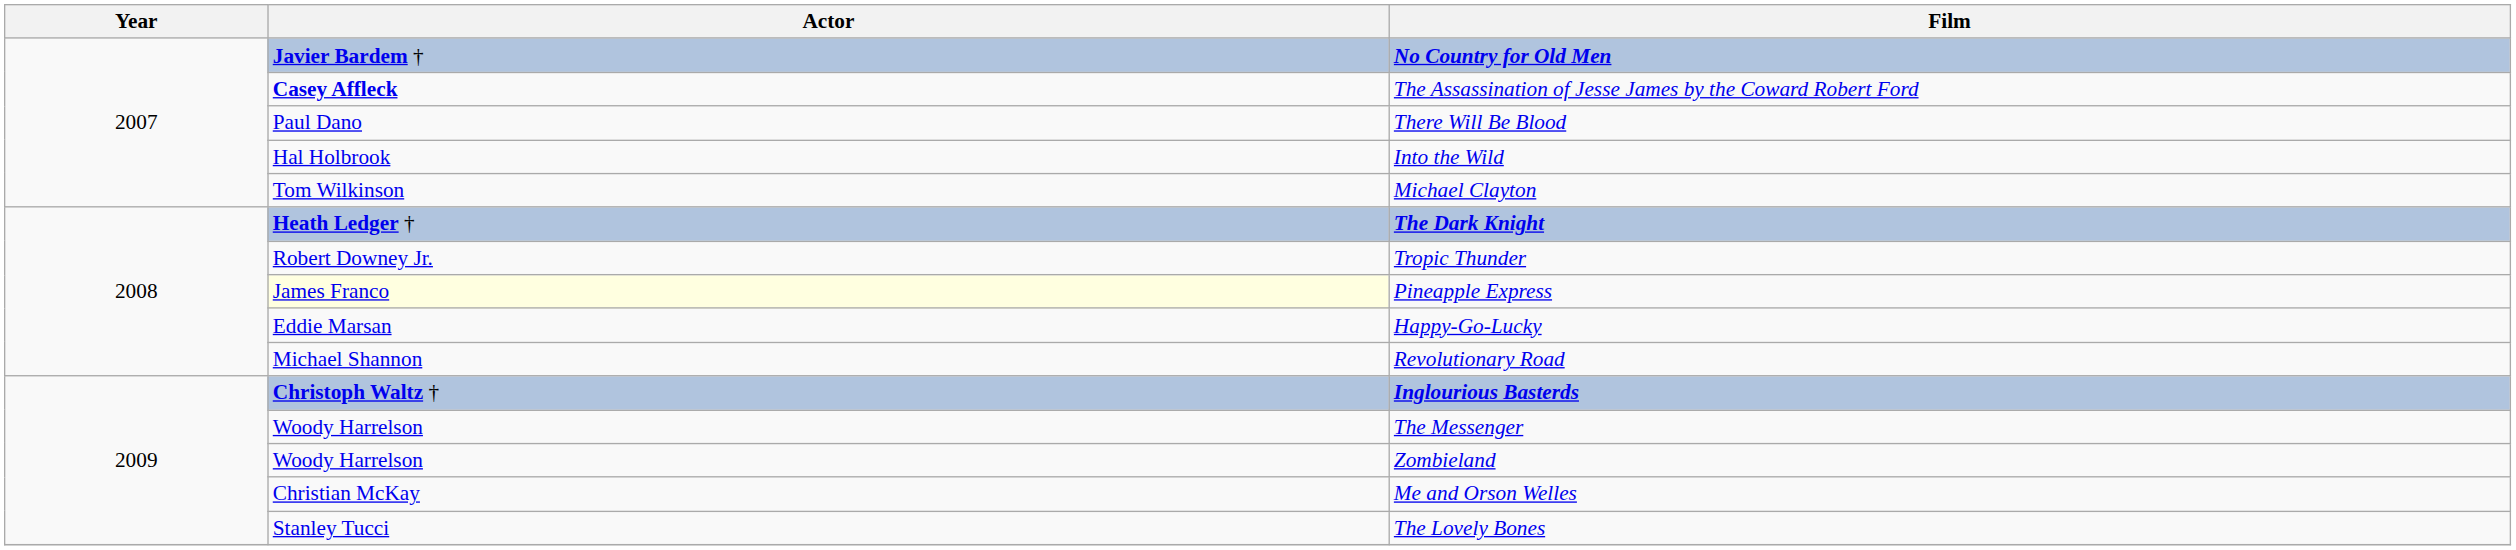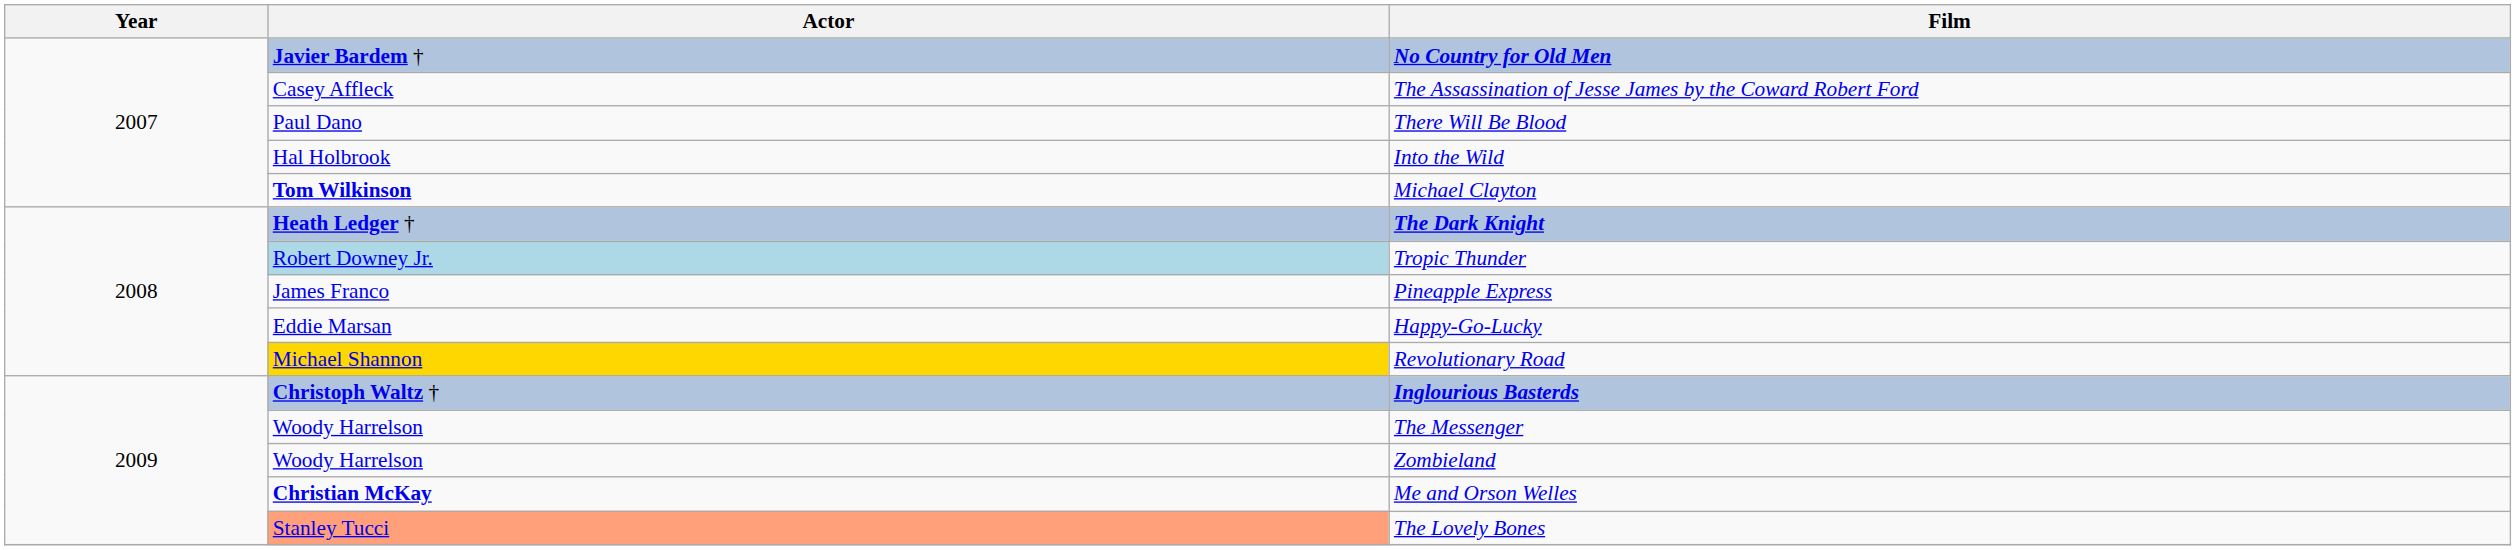(335, 88) bold -> (333, 88) normal
(338, 190) normal -> (342, 190) bold
(353, 257) no background -> (353, 257) lightblue background
(331, 291) lightyellow background -> (331, 291) no background
(348, 358) no background -> (348, 358) gold background
(346, 493) normal -> (352, 493) bold
(331, 527) no background -> (331, 527) lightsalmon background
